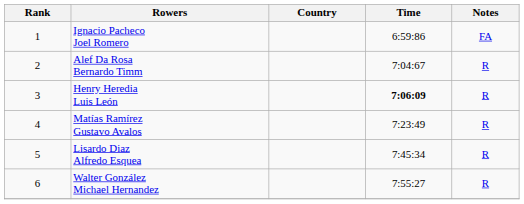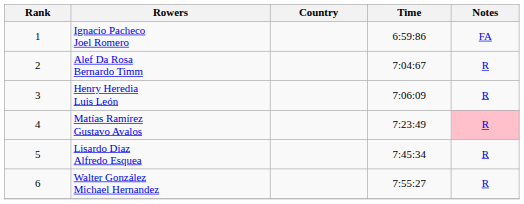(408, 95) bold -> (409, 95) normal
(485, 124) no background -> (485, 124) pink background
